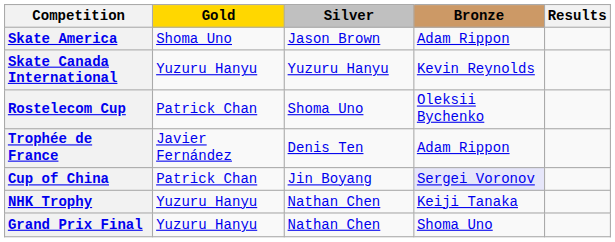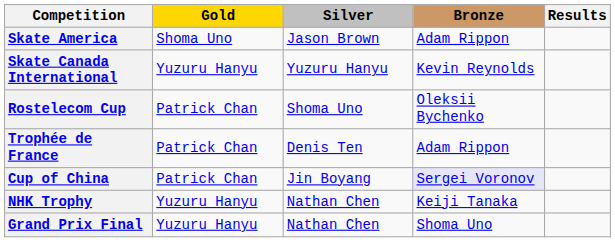(194, 148) Javier Fernández -> (207, 148) Patrick Chan
